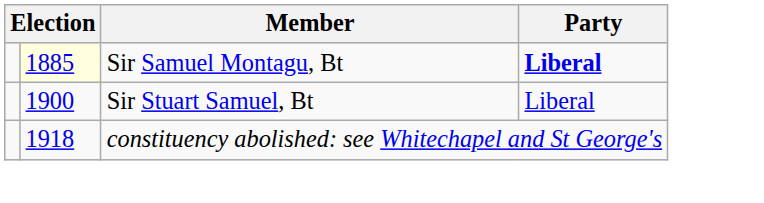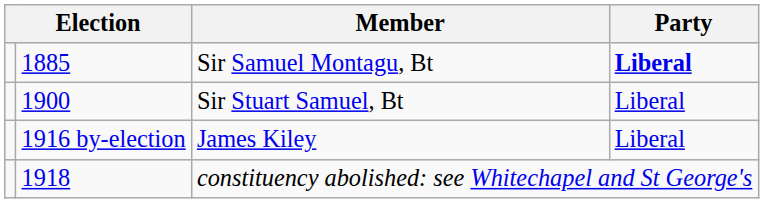(50, 62) lightyellow background -> (46, 62) no background
+ row: (257, 139)
